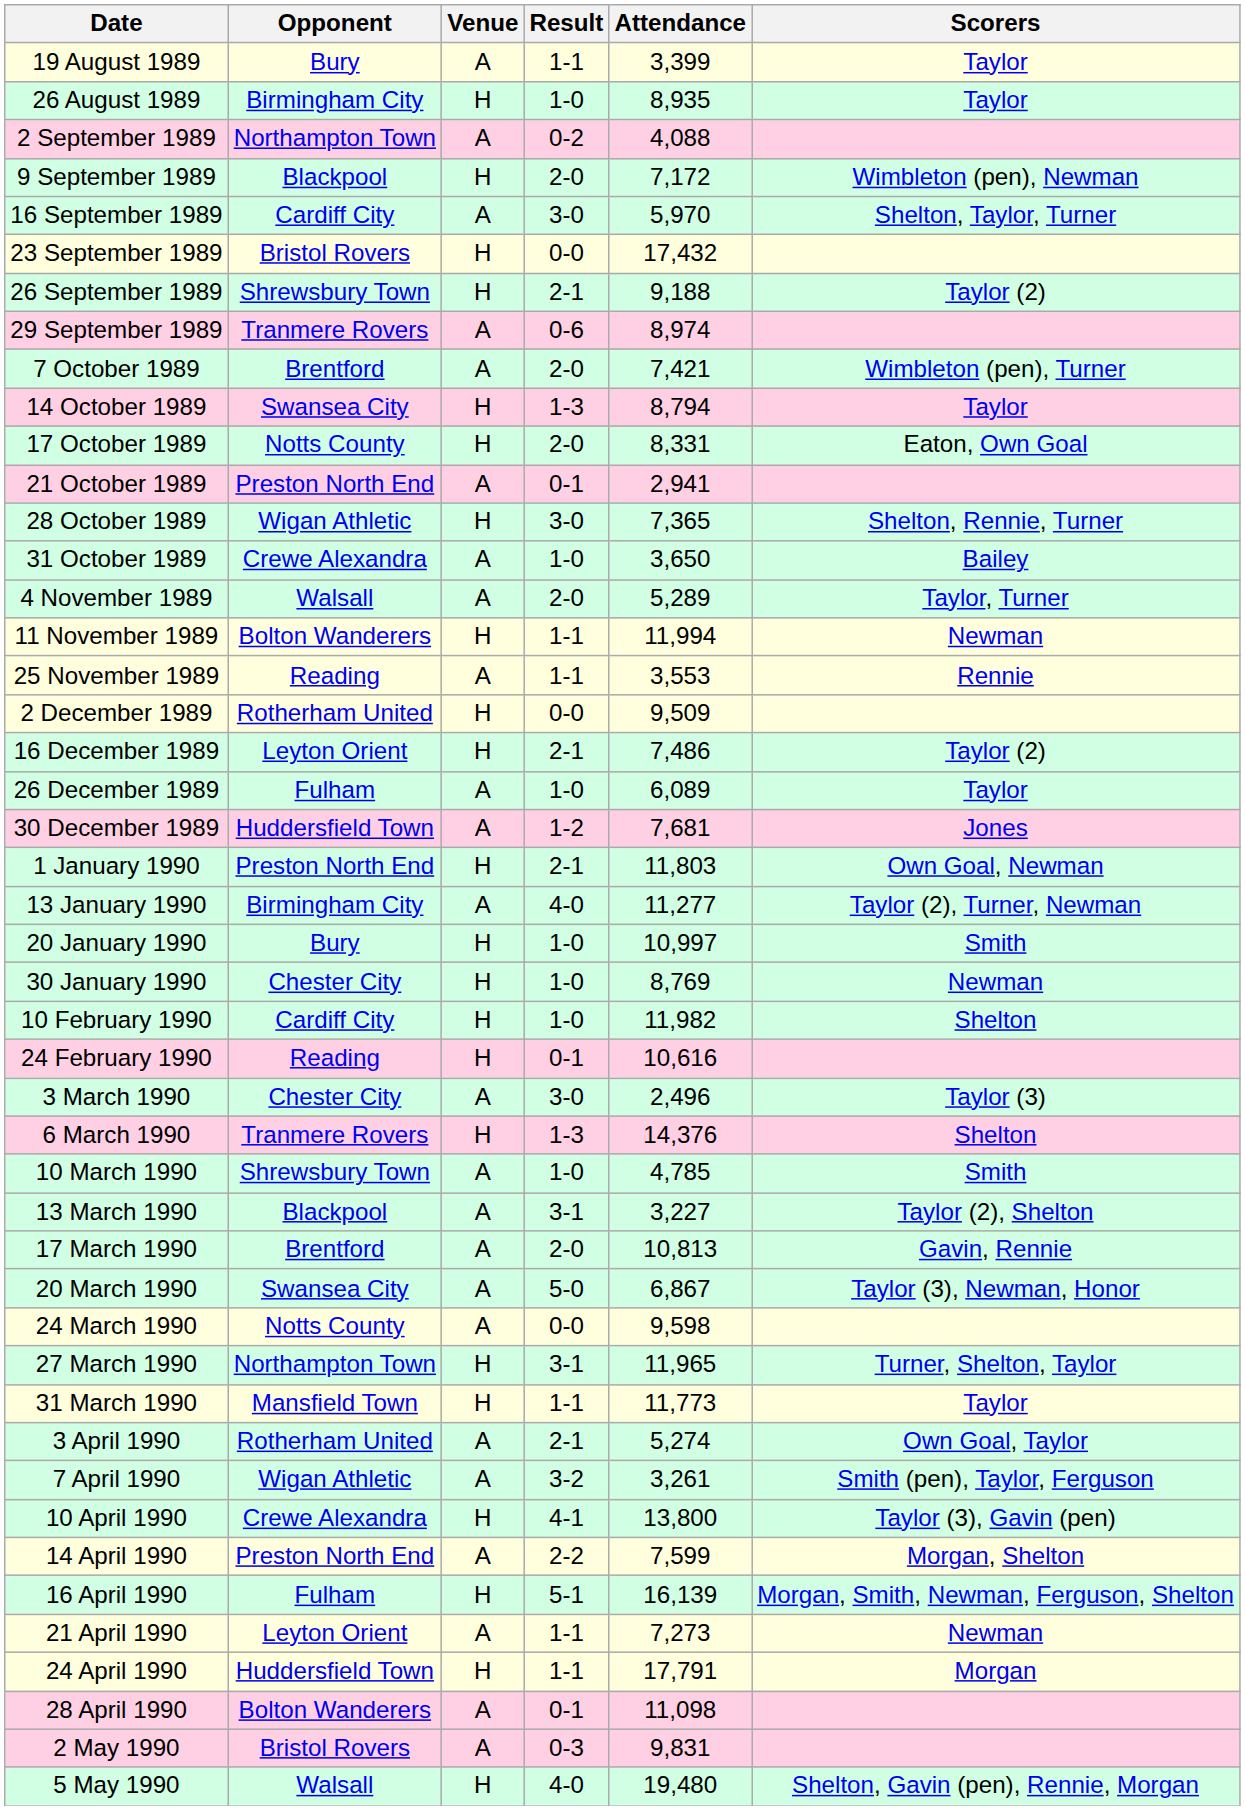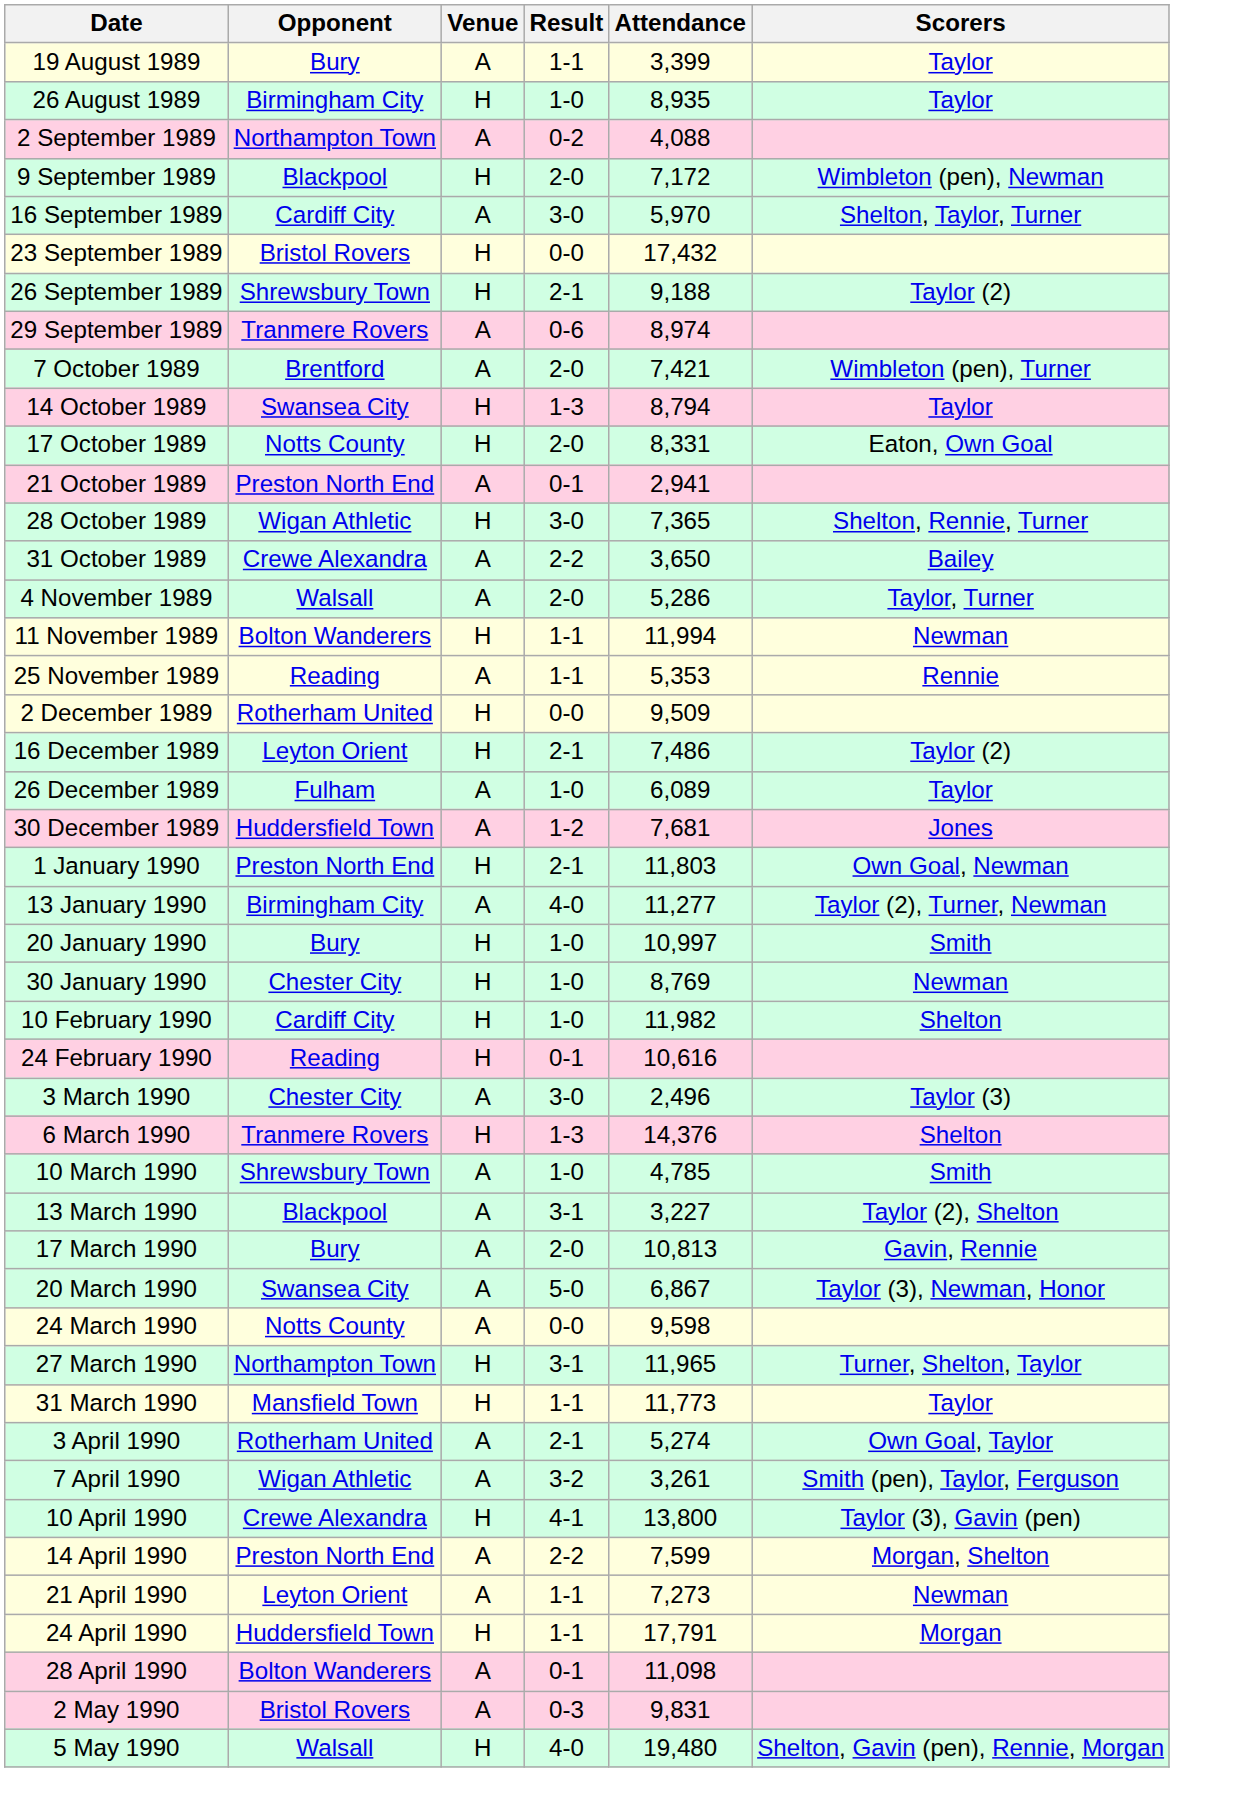(566, 560) 1-0 -> (566, 560) 2-2
(680, 598) 5,289 -> (680, 598) 5,286
(680, 675) 3,553 -> (680, 675) 5,353
(335, 1249) Brentford -> (335, 1249) Bury
- row: (116, 1594)
